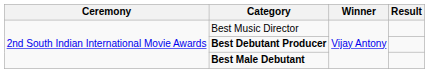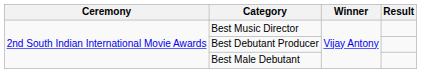(269, 44) bold -> (265, 44) normal
(258, 60) bold -> (255, 60) normal
